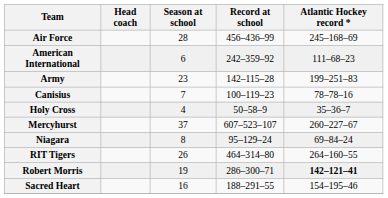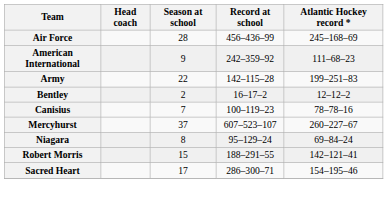(183, 58) 6 -> (183, 58) 9
(183, 79) 23 -> (183, 79) 22
+ row: (53, 94)
- row: (53, 109)
- row: (53, 155)
(183, 170) 19 -> (183, 155) 15
(250, 170) 286–300–71 -> (250, 155) 188–291–55
(334, 170) bold -> (334, 155) normal
(183, 185) 16 -> (183, 170) 17
(250, 185) 188–291–55 -> (250, 170) 286–300–71
